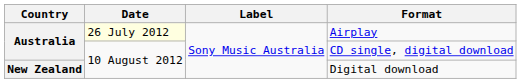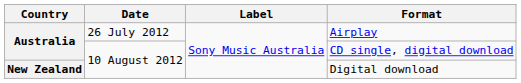(128, 32) lightyellow background -> (128, 32) no background
